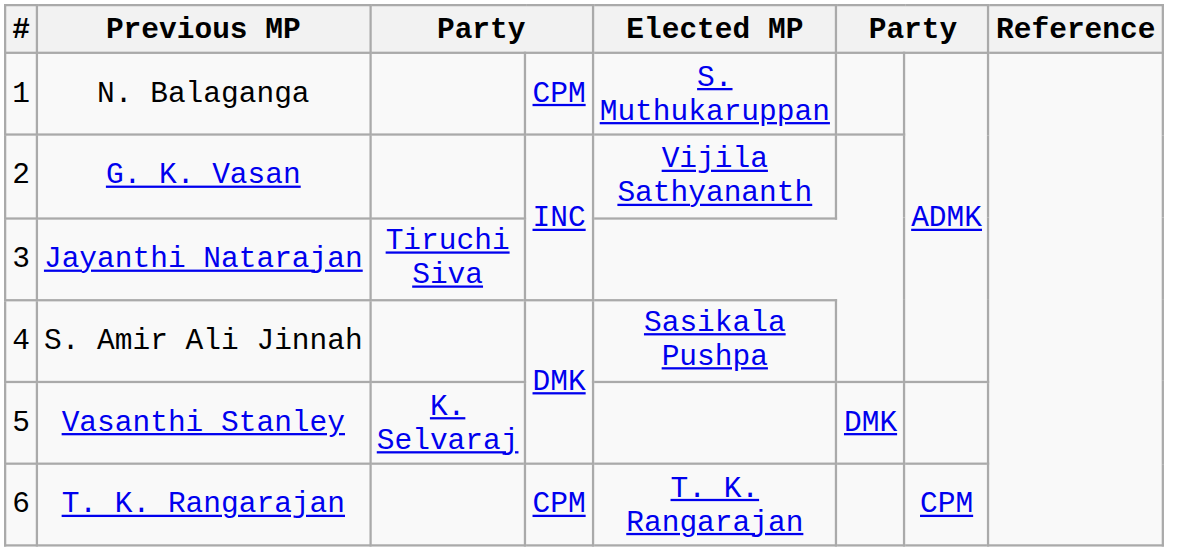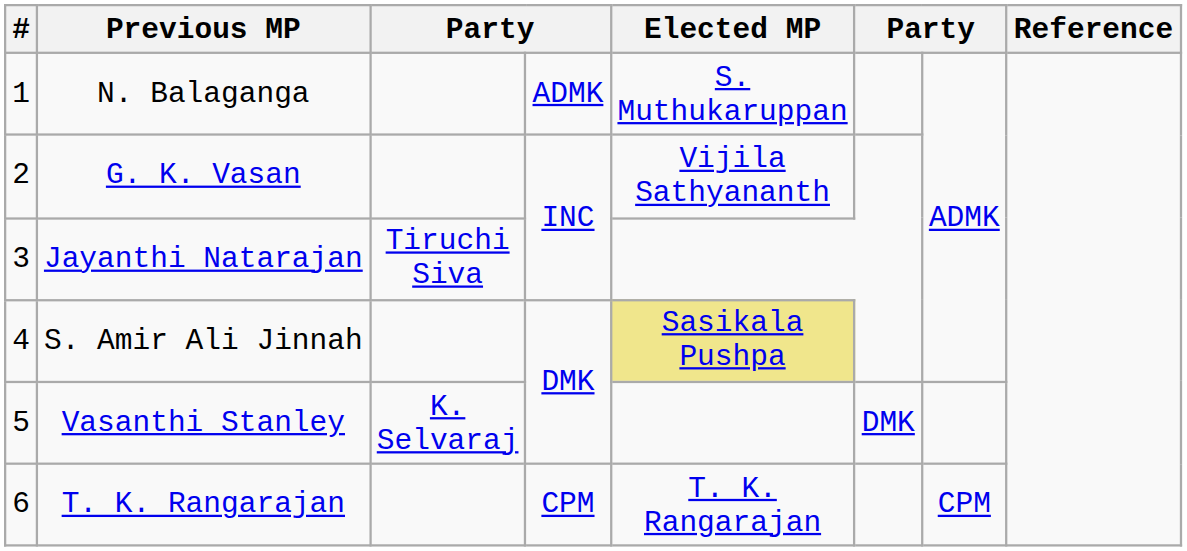(559, 94) CPM -> (568, 94) ADMK
(715, 341) no background -> (733, 341) khaki background
